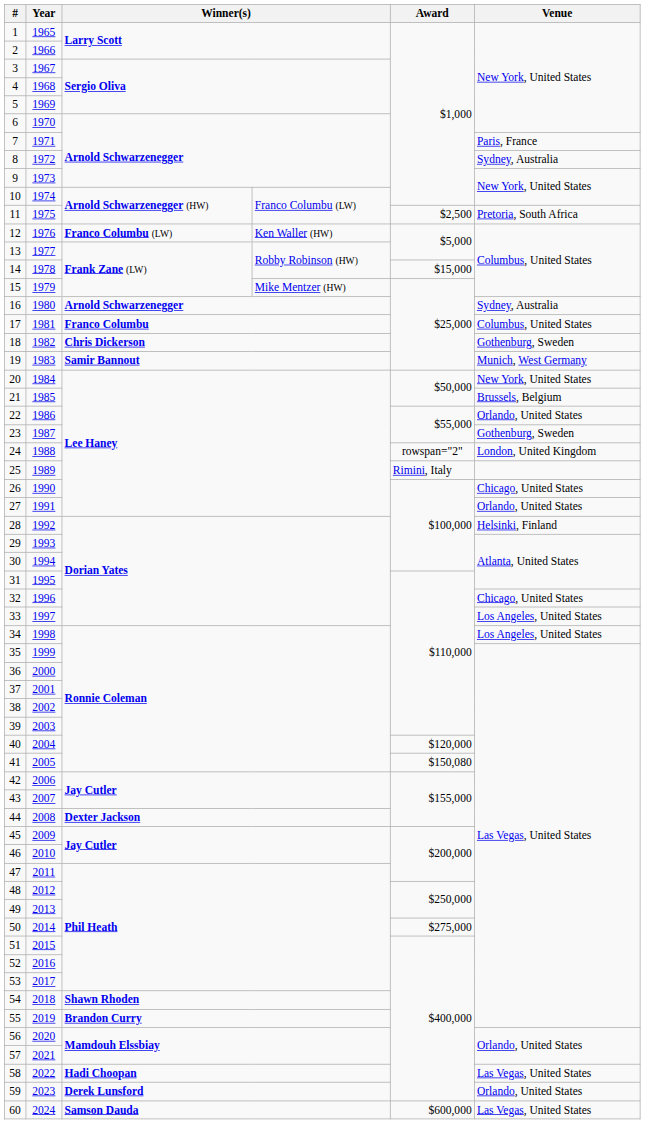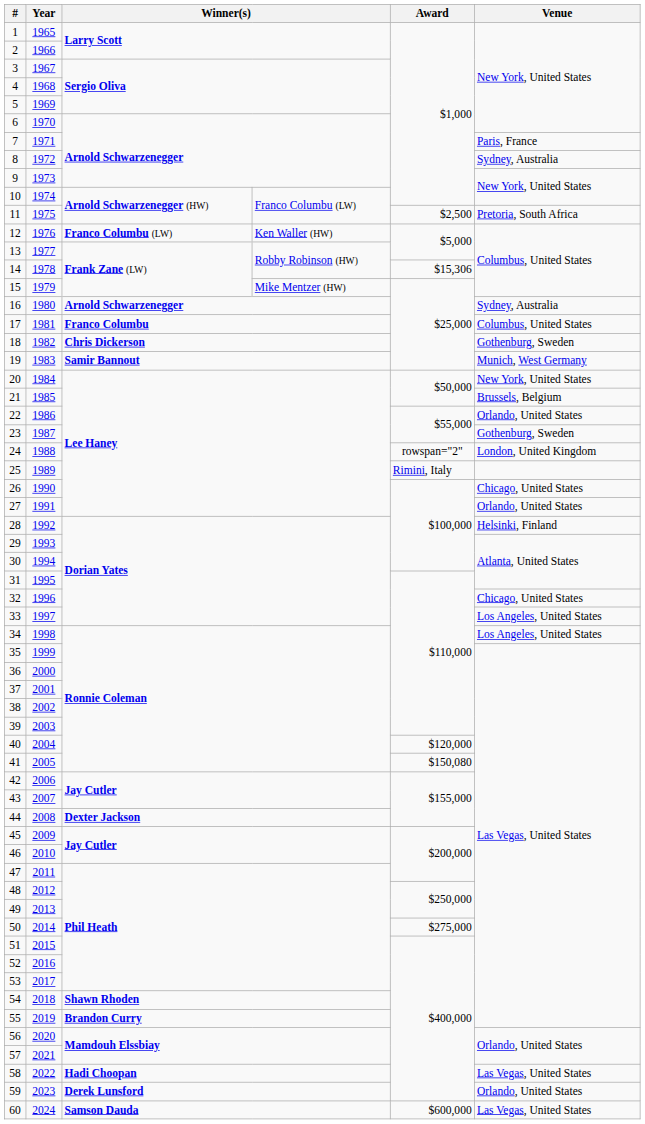(453, 269) $15,000 -> (453, 269) $15,306
